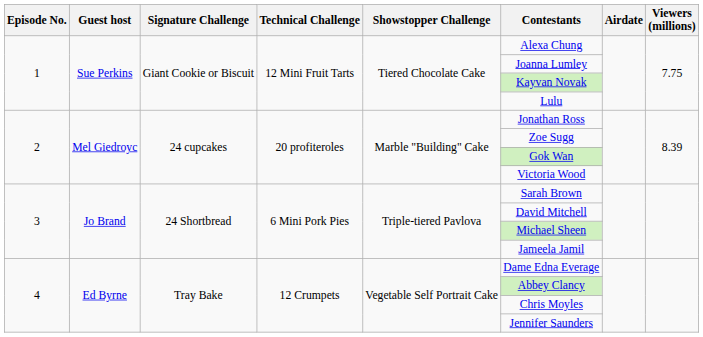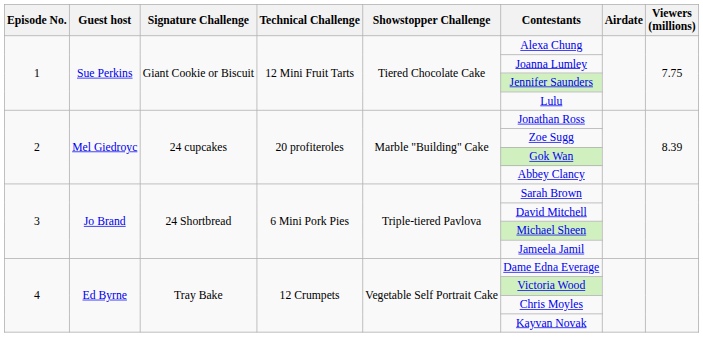(551, 82) Kayvan Novak -> (551, 82) Jennifer Saunders
(551, 175) Victoria Wood -> (551, 175) Abbey Clancy
(551, 286) Abbey Clancy -> (551, 286) Victoria Wood
(551, 323) Jennifer Saunders -> (551, 323) Kayvan Novak
